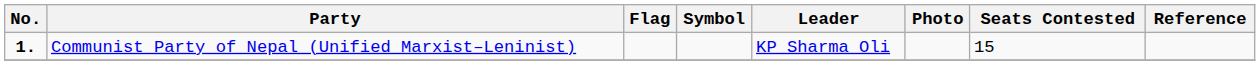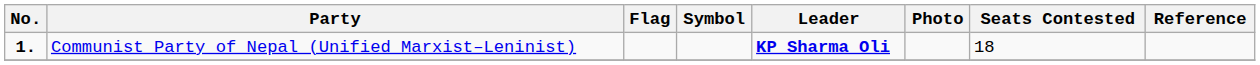(823, 47) normal -> (823, 47) bold
(984, 47) 15 -> (984, 47) 18
